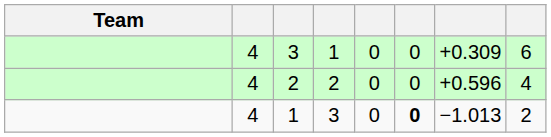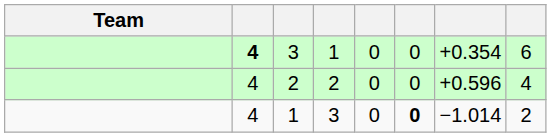(253, 52) normal -> (253, 52) bold
(470, 52) +0.309 -> (470, 52) +0.354
(470, 115) −1.013 -> (470, 115) −1.014
